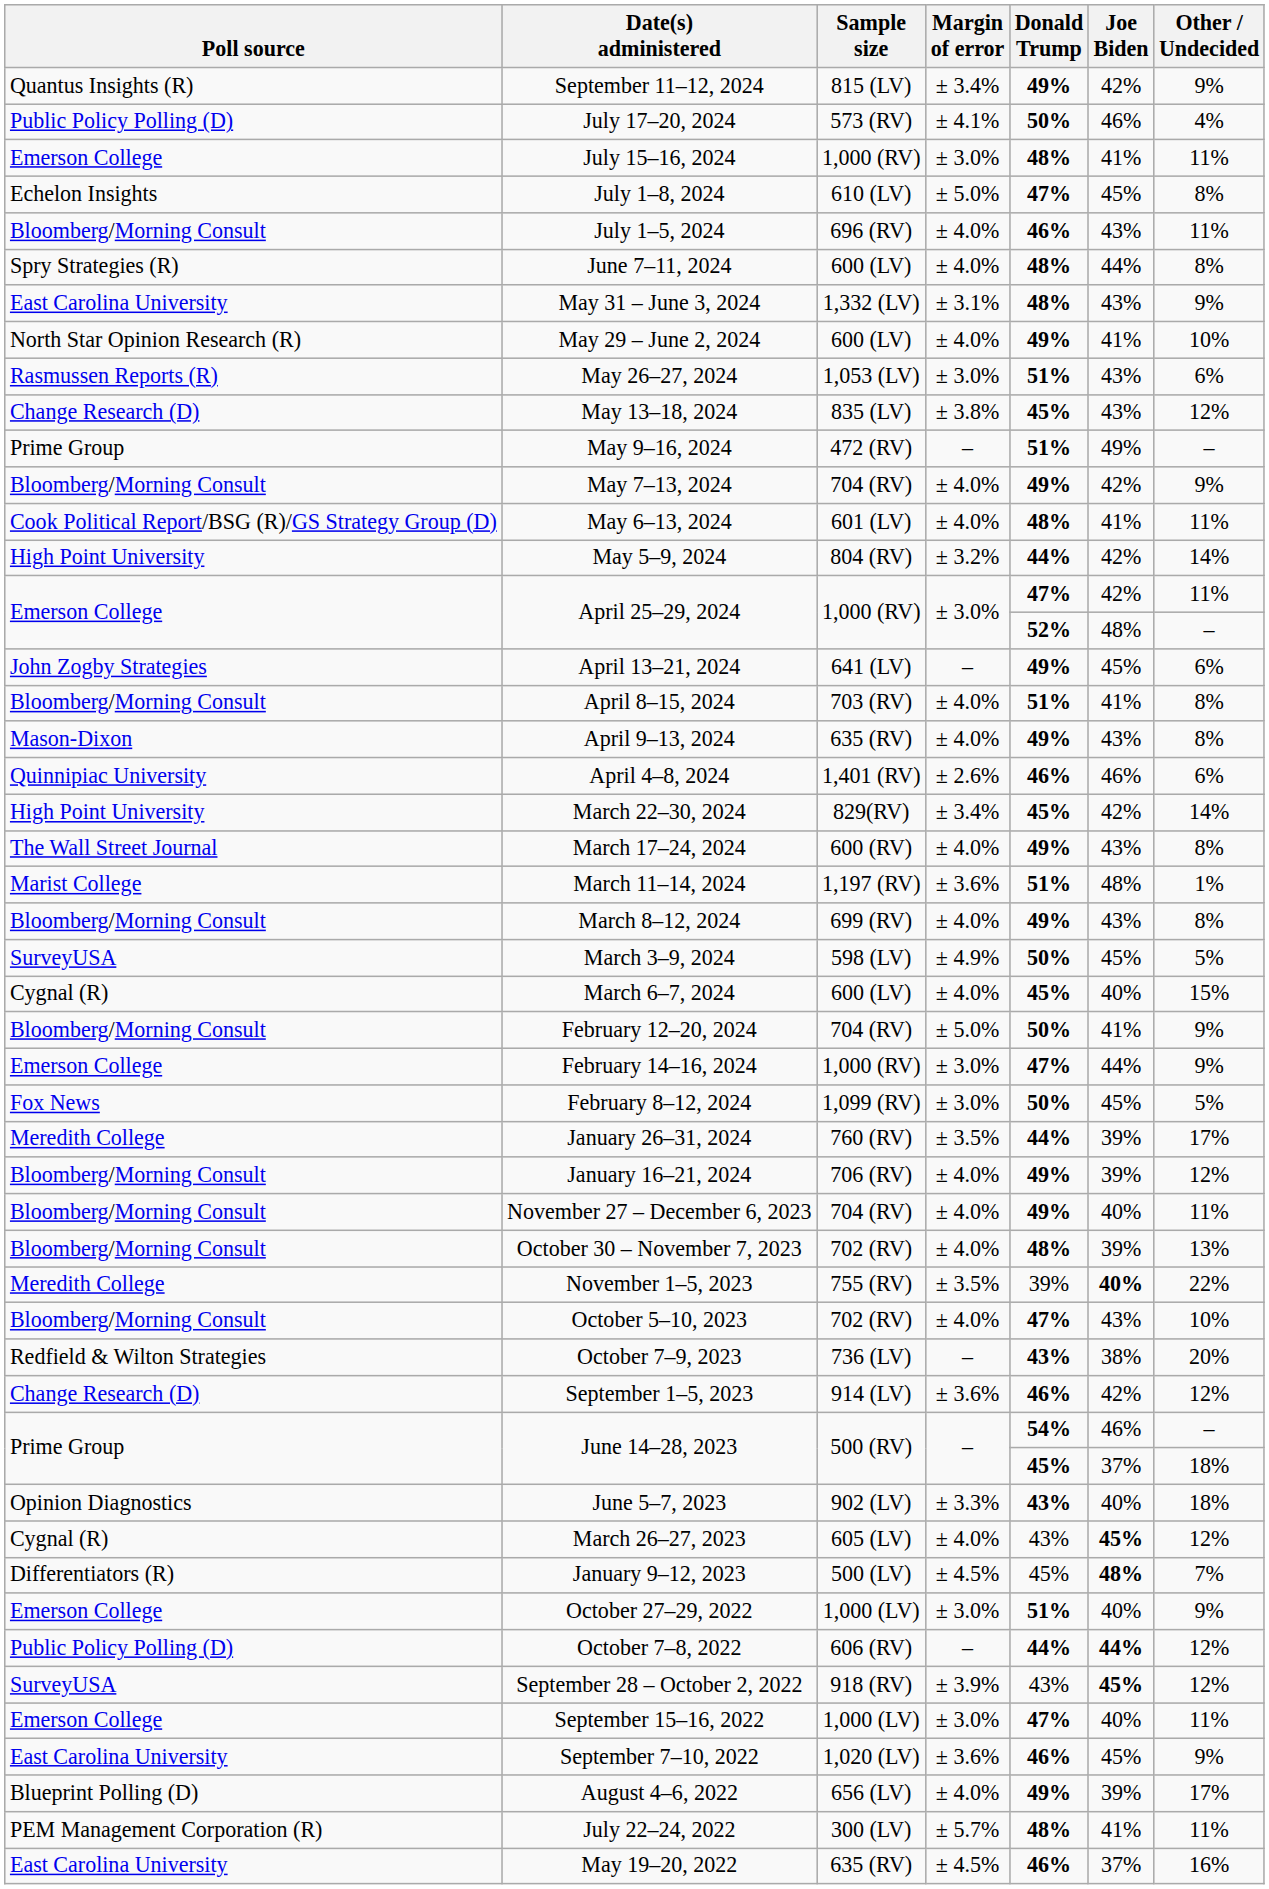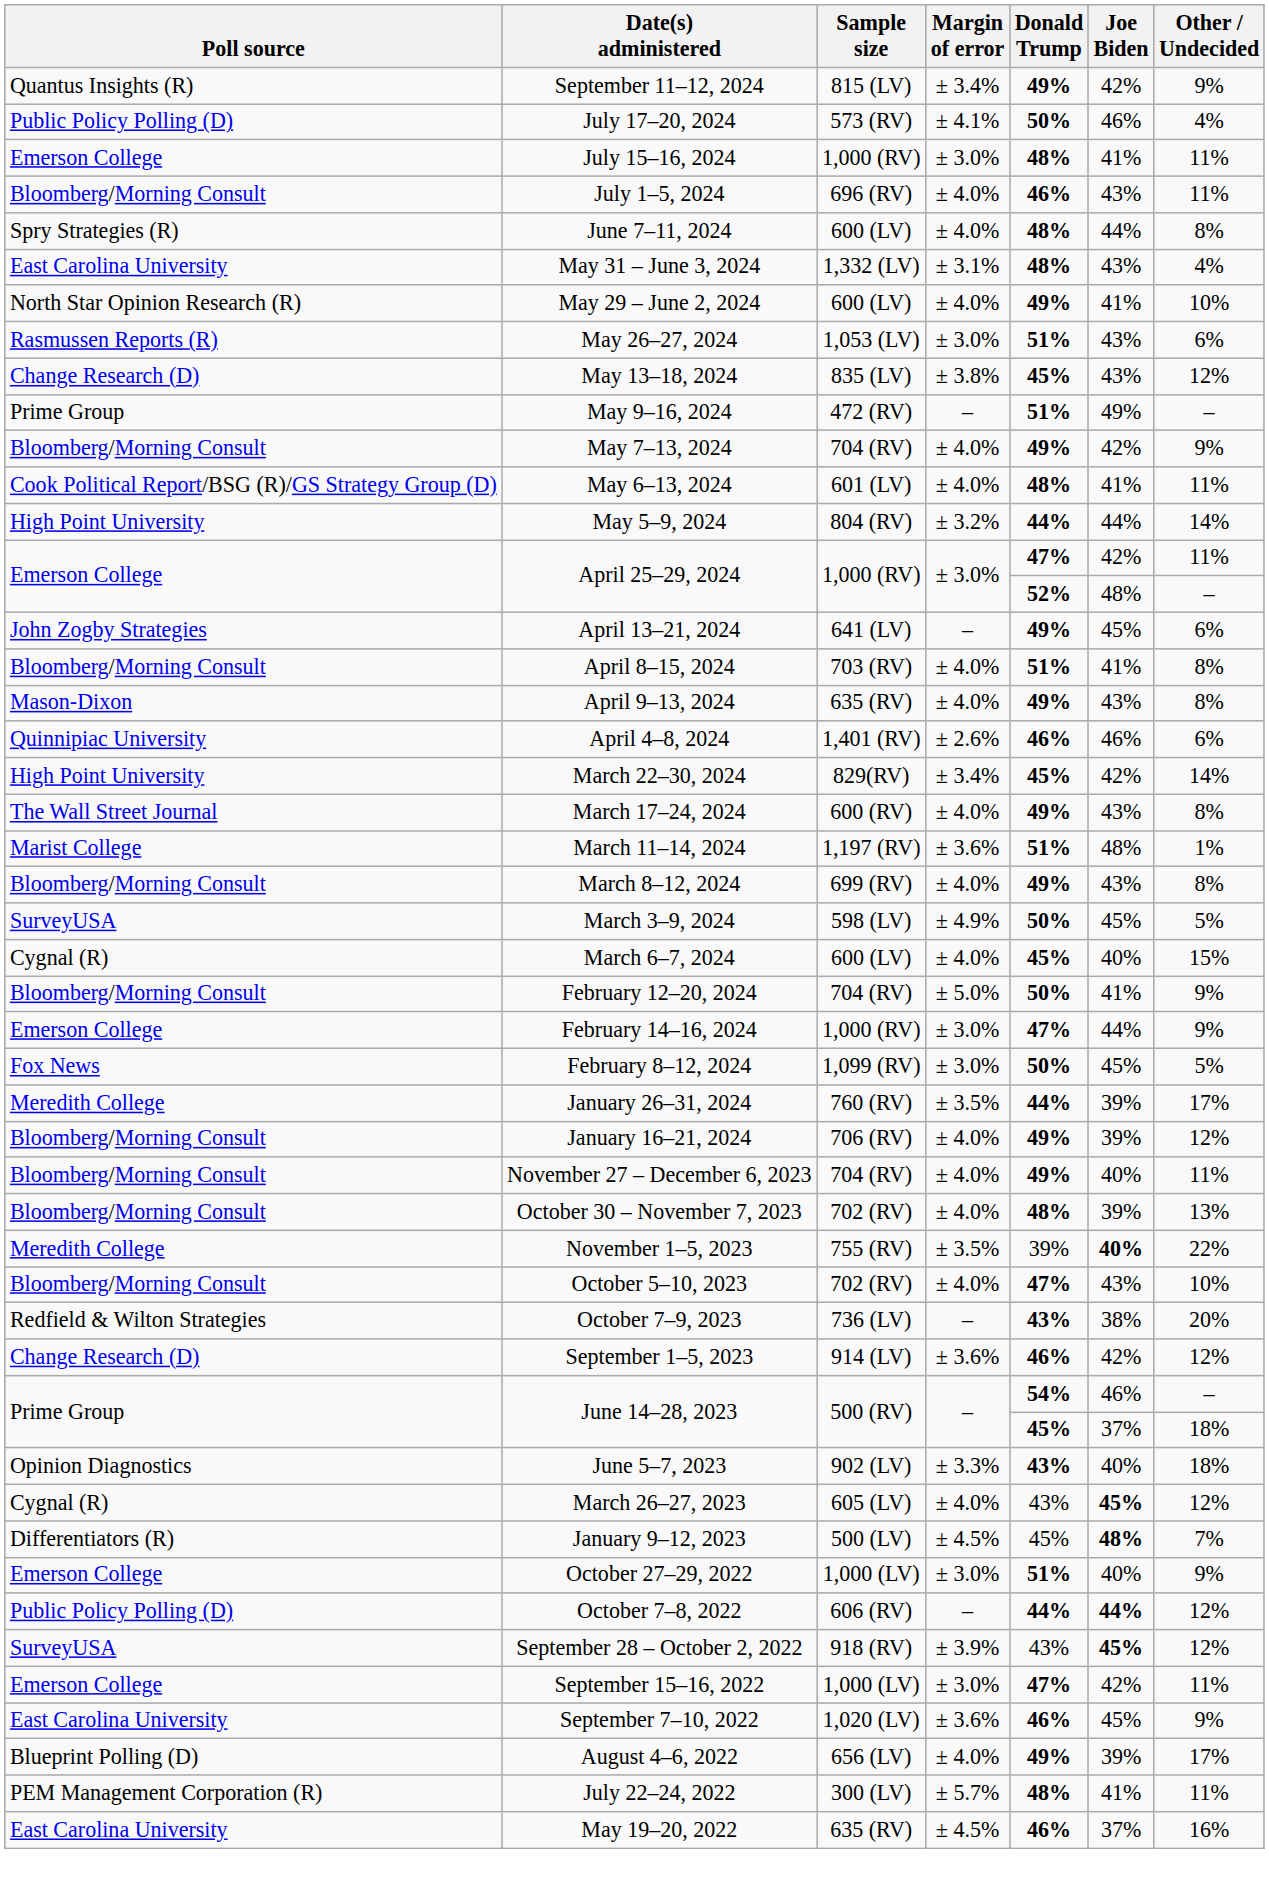- row: (659, 194)
(1209, 303) 9% -> (1209, 267) 4%
(1121, 557) 42% -> (1121, 521) 44%
(1121, 1720) 40% -> (1121, 1684) 42%
